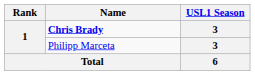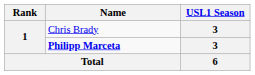(76, 29) bold -> (73, 29) normal
(81, 45) normal -> (84, 45) bold
